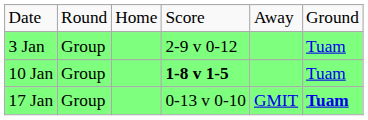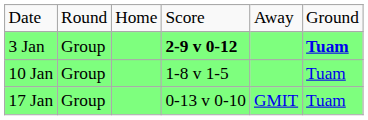(201, 45) normal -> (201, 45) bold
(326, 45) normal -> (327, 45) bold
(197, 73) bold -> (197, 73) normal
(327, 100) bold -> (326, 100) normal
